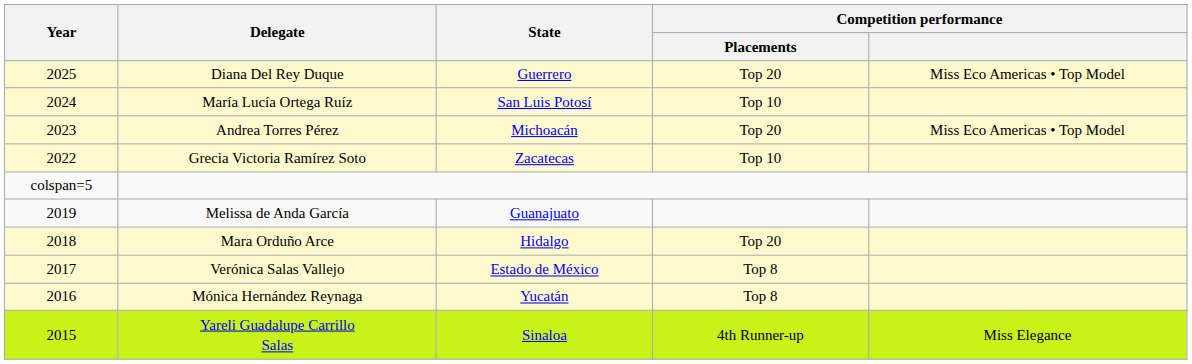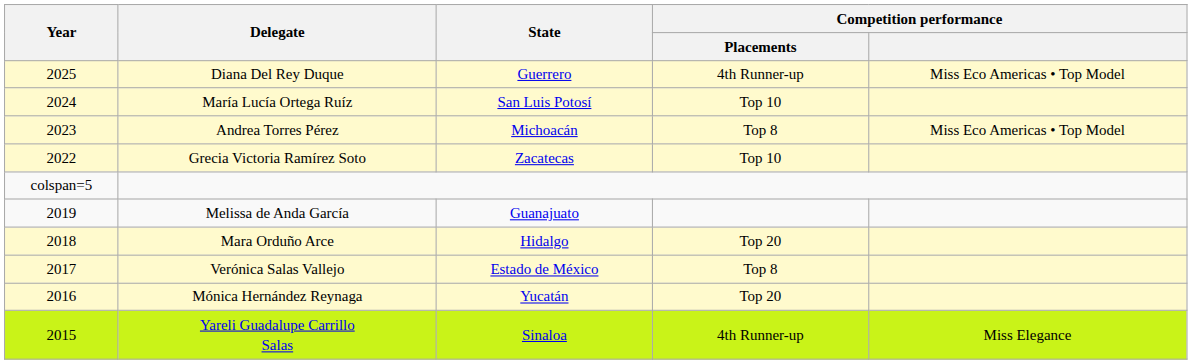(760, 74) Top 20 -> (760, 74) 4th Runner-up
(760, 130) Top 20 -> (760, 130) Top 8
(760, 297) Top 8 -> (760, 297) Top 20
